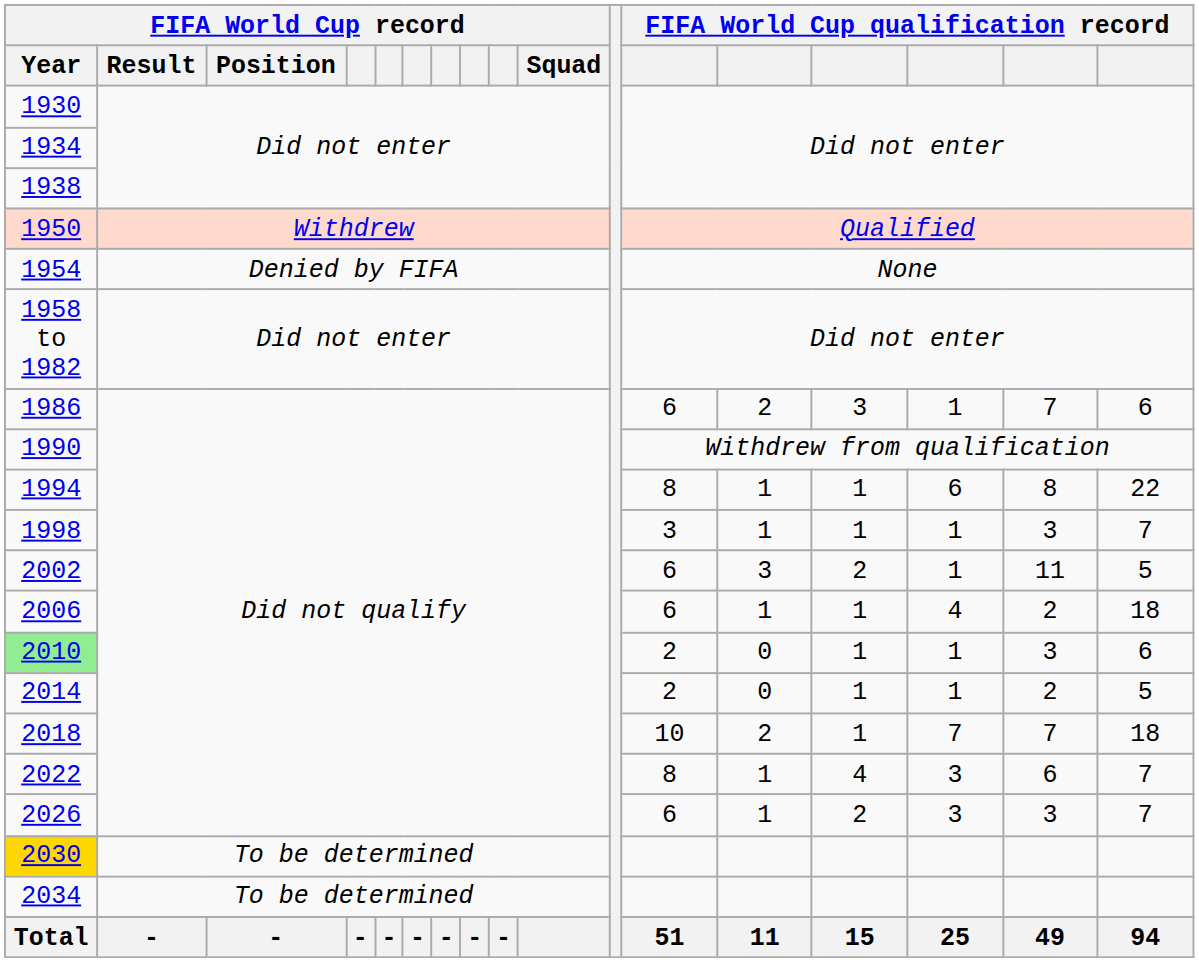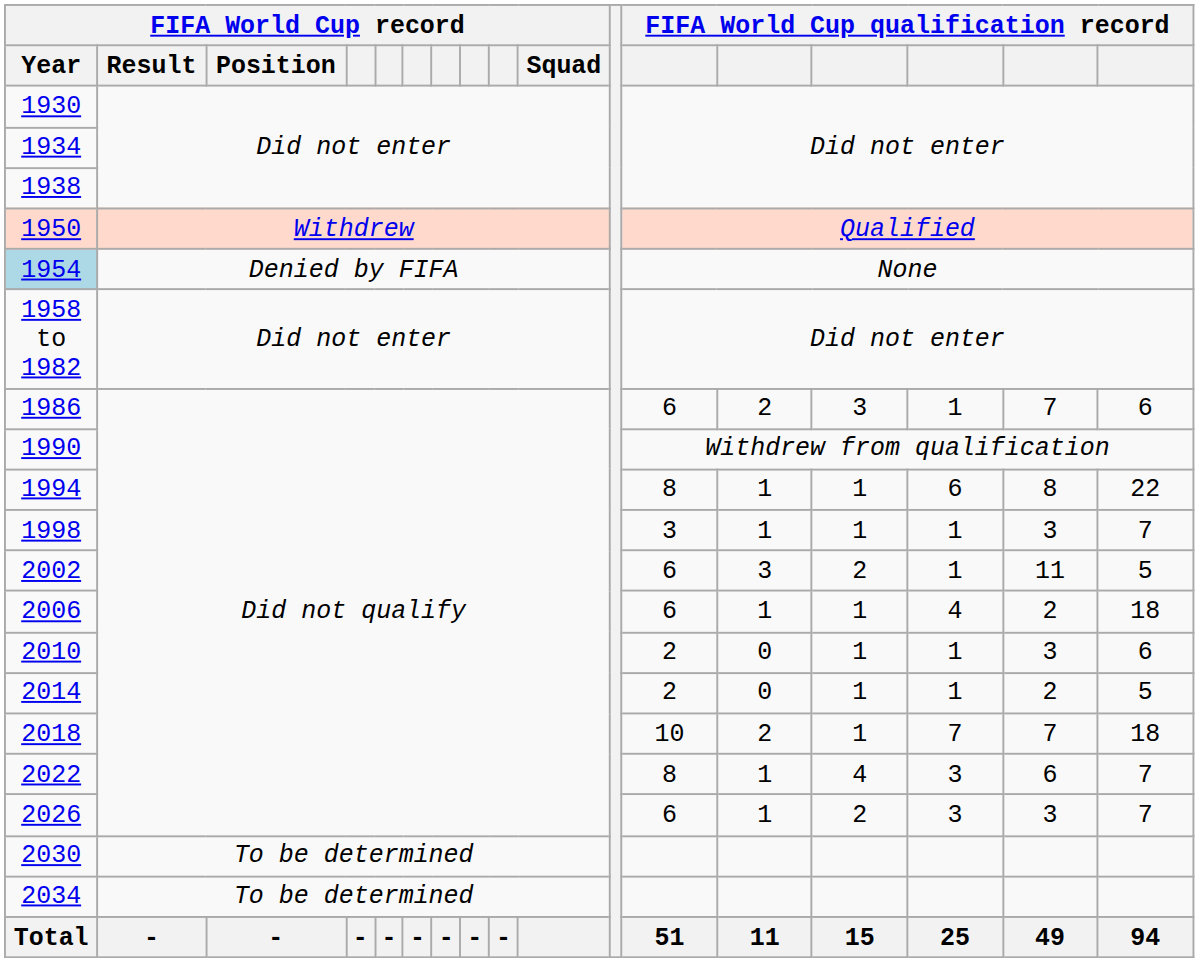(51, 269) no background -> (51, 269) lightblue background
(51, 652) lightgreen background -> (51, 652) no background
(51, 856) gold background -> (51, 856) no background
